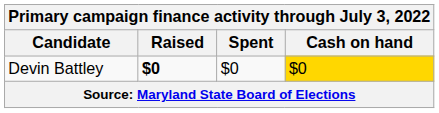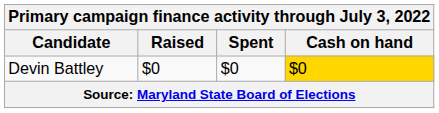(151, 68) bold -> (151, 68) normal
